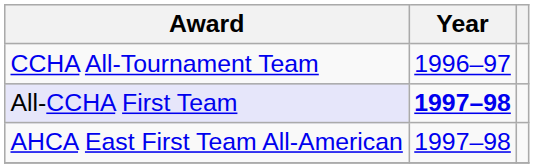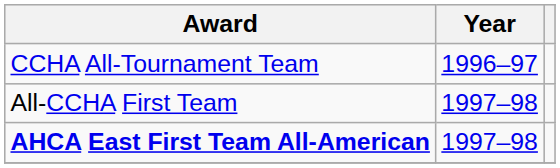(124, 102) lavender background -> (124, 102) no background
(463, 102) bold -> (490, 102) normal
(207, 142) normal -> (220, 142) bold
